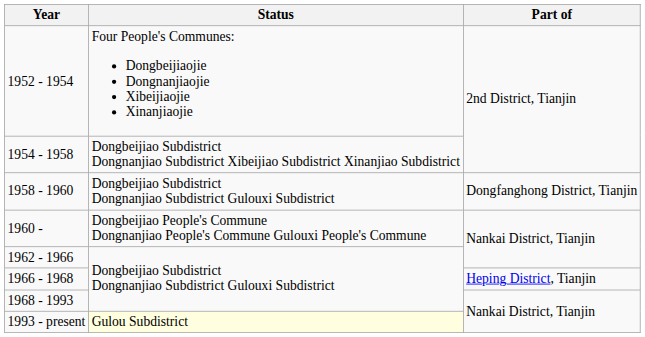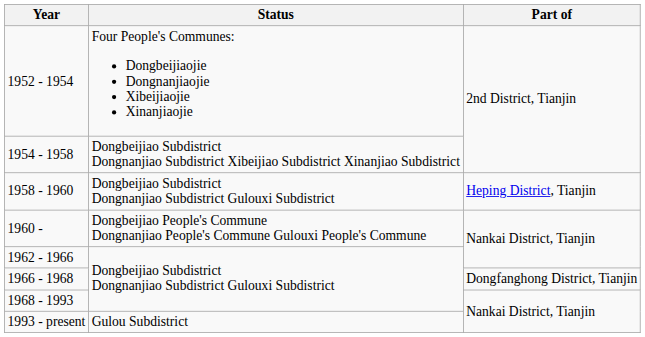(552, 191) Dongfanghong District, Tianjin -> (531, 191) Heping District, Tianjin
(531, 278) Heping District, Tianjin -> (552, 278) Dongfanghong District, Tianjin
(140, 322) lightyellow background -> (140, 322) no background
